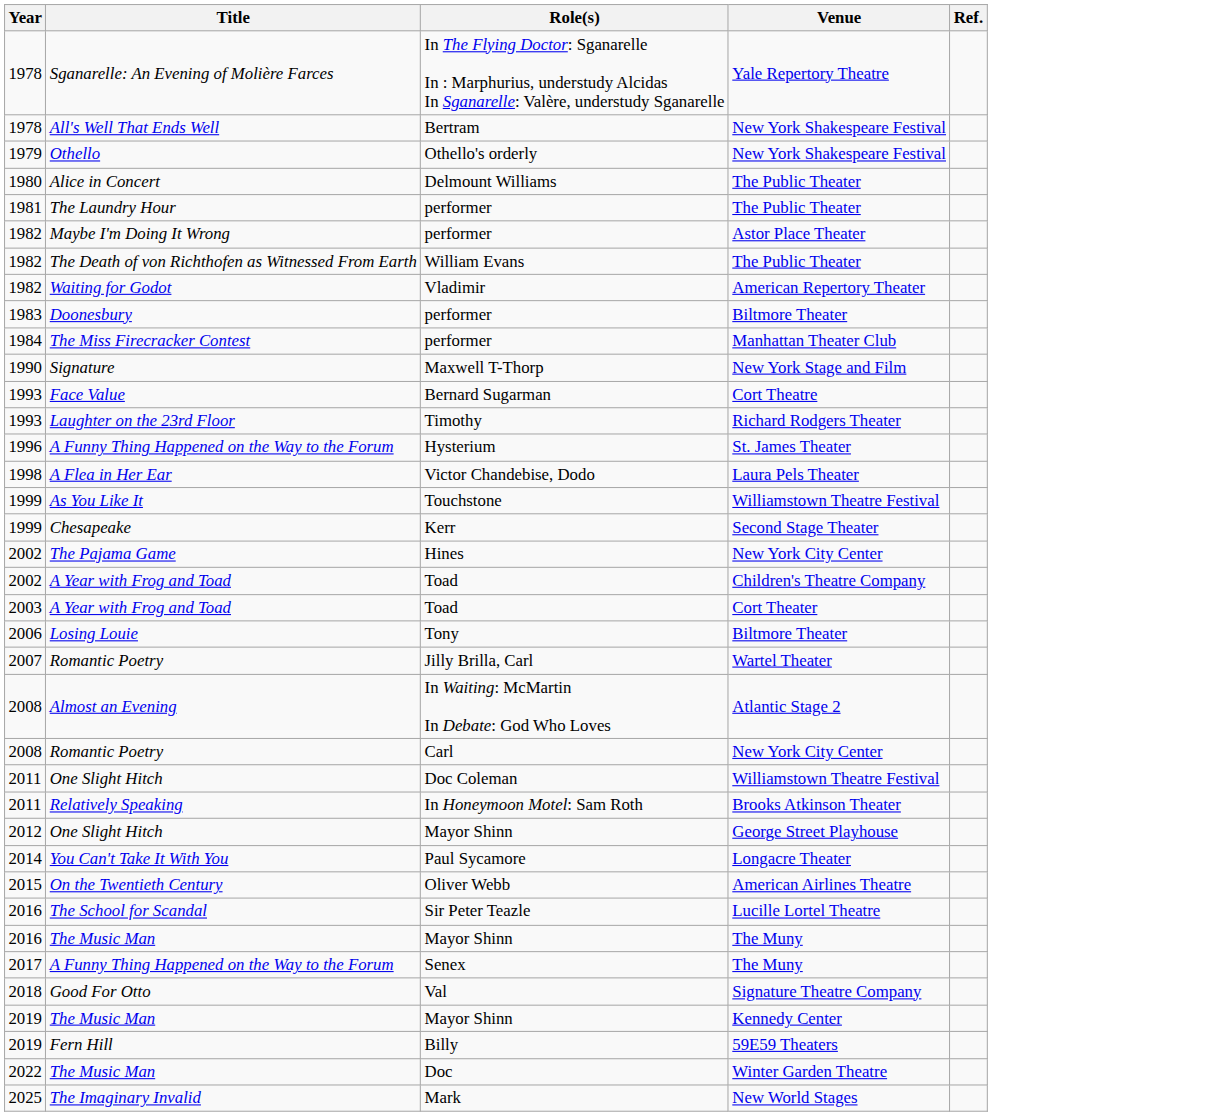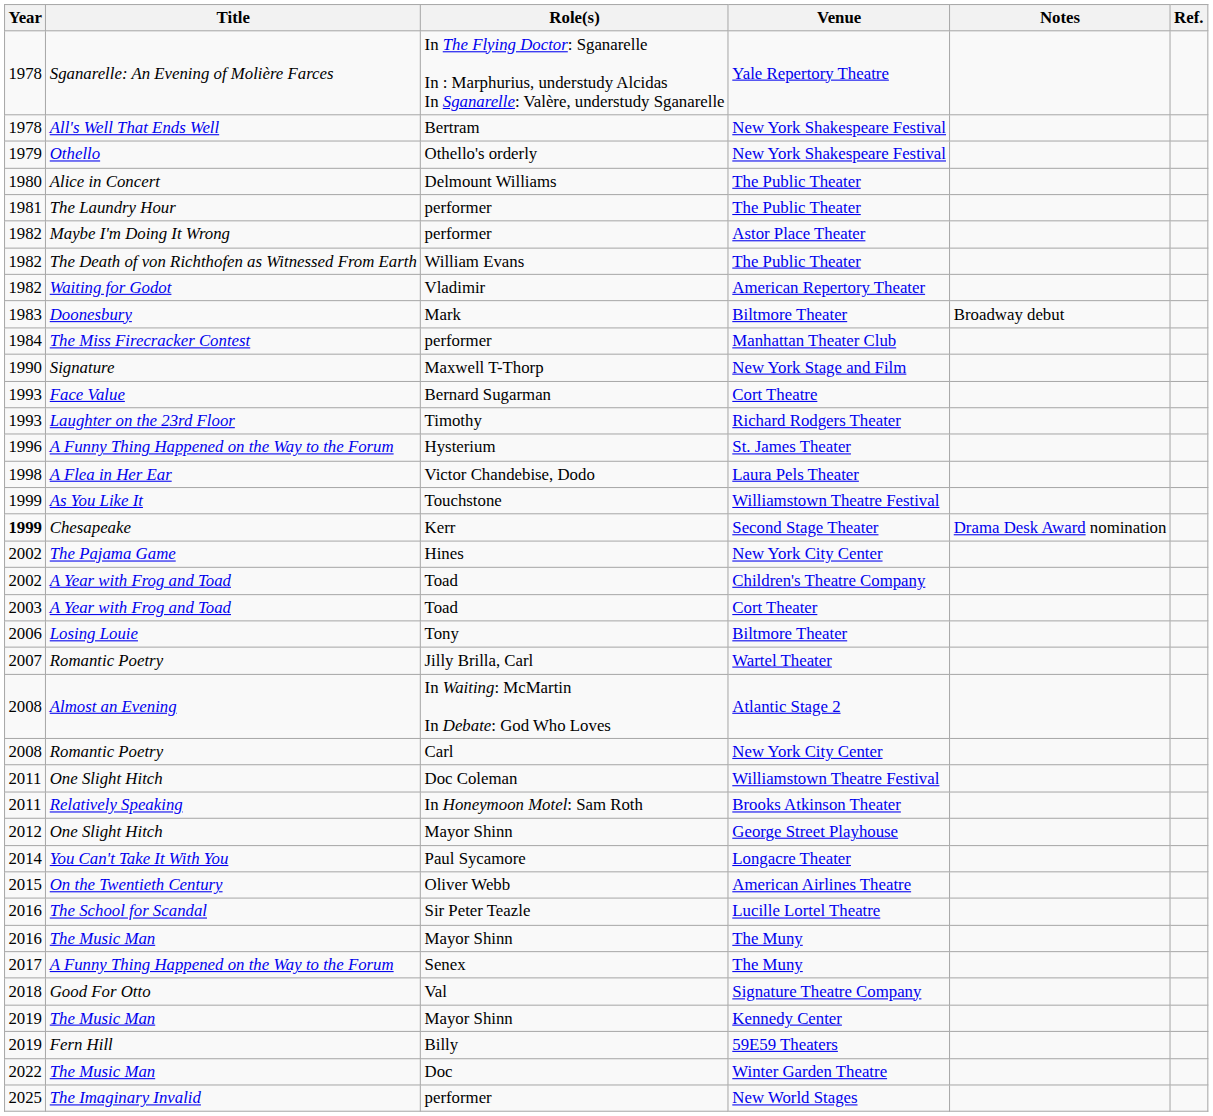+ column: (1060, 17)
(458, 314) performer -> (443, 314) Mark
(25, 527) normal -> (25, 527) bold
(443, 1098) Mark -> (458, 1098) performer
